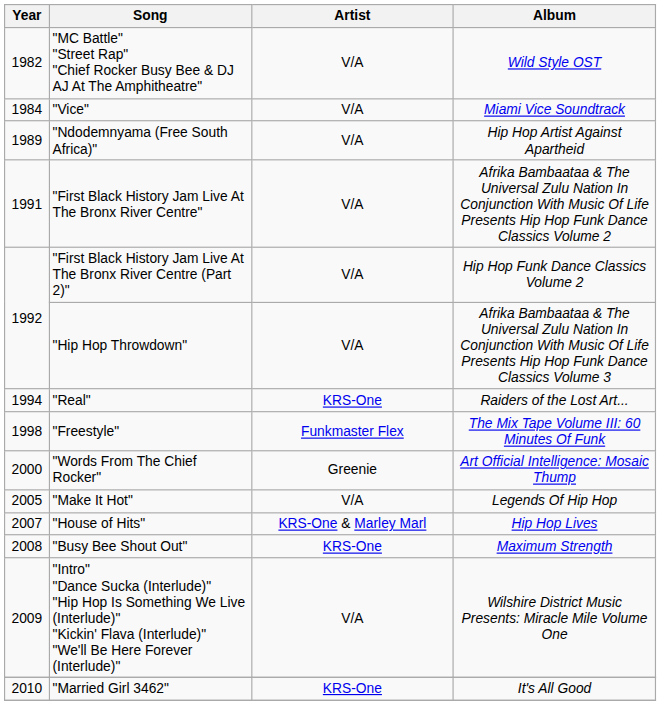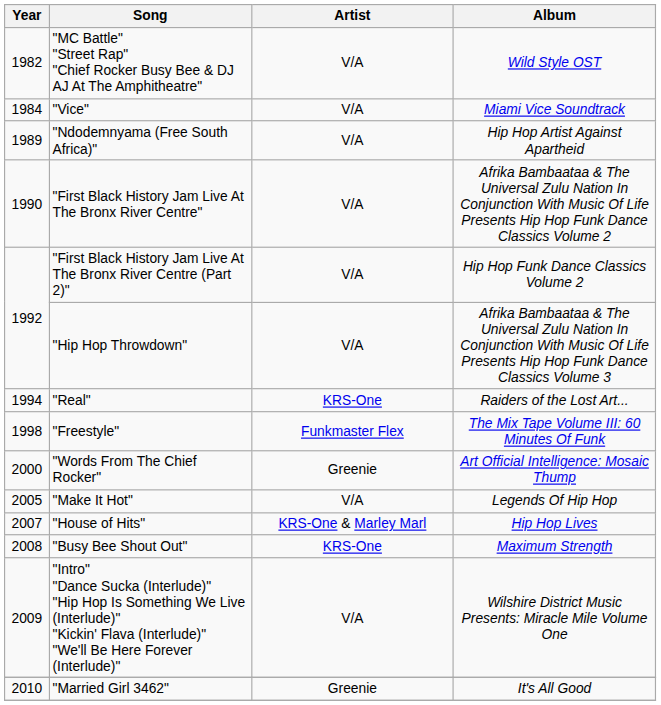(27, 204) 1991 -> (27, 204) 1990
(352, 689) KRS-One -> (352, 689) Greenie
